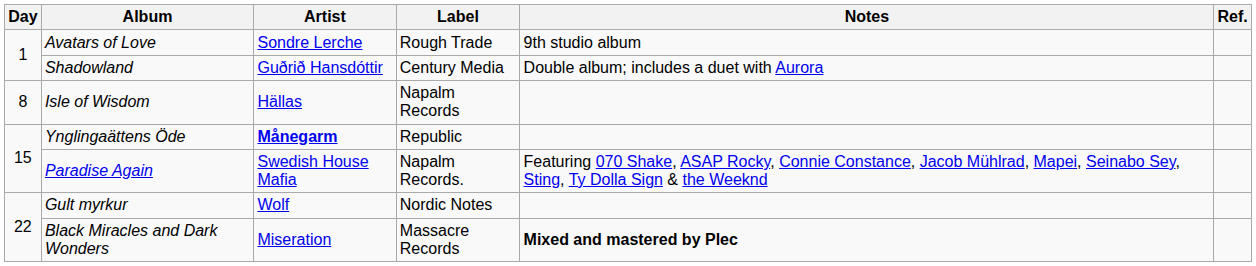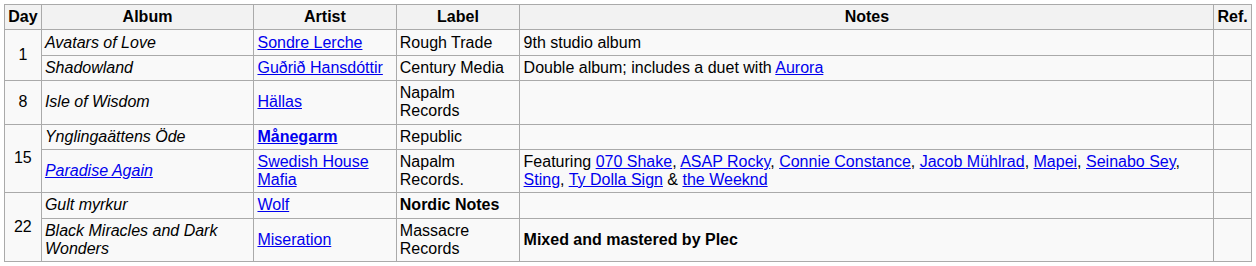(446, 205) normal -> (450, 205) bold
